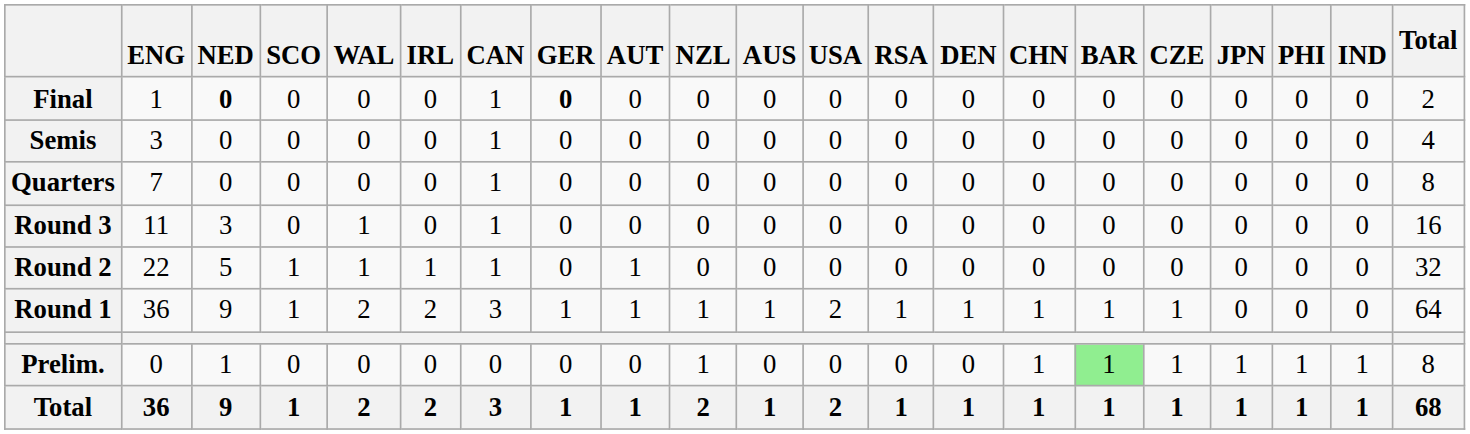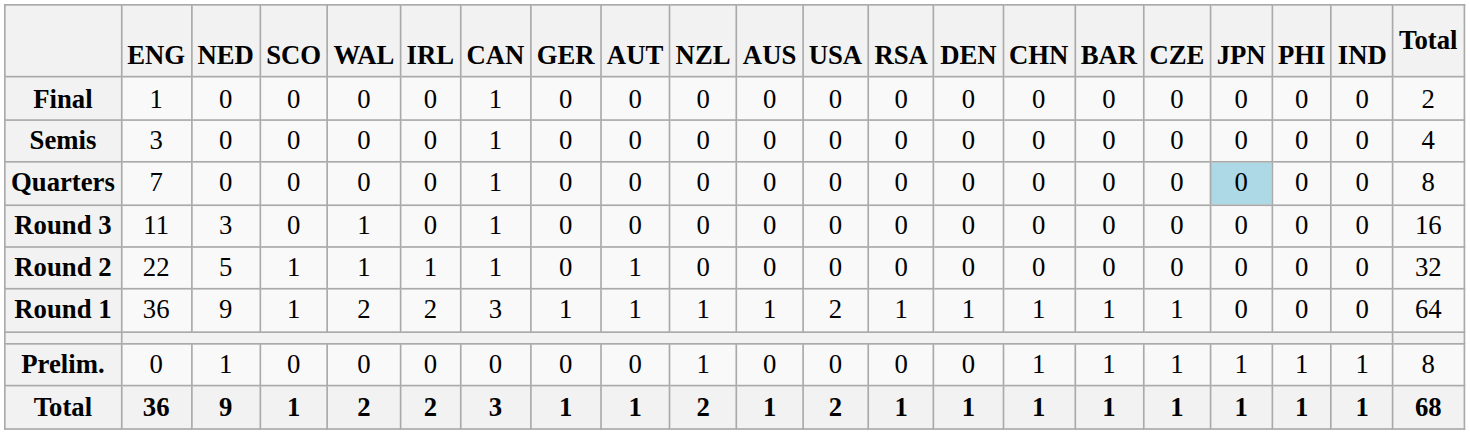(226, 98) bold -> (226, 98) normal
(566, 98) bold -> (566, 98) normal
(1241, 182) no background -> (1241, 182) lightblue background
(1109, 364) lightgreen background -> (1109, 364) no background
